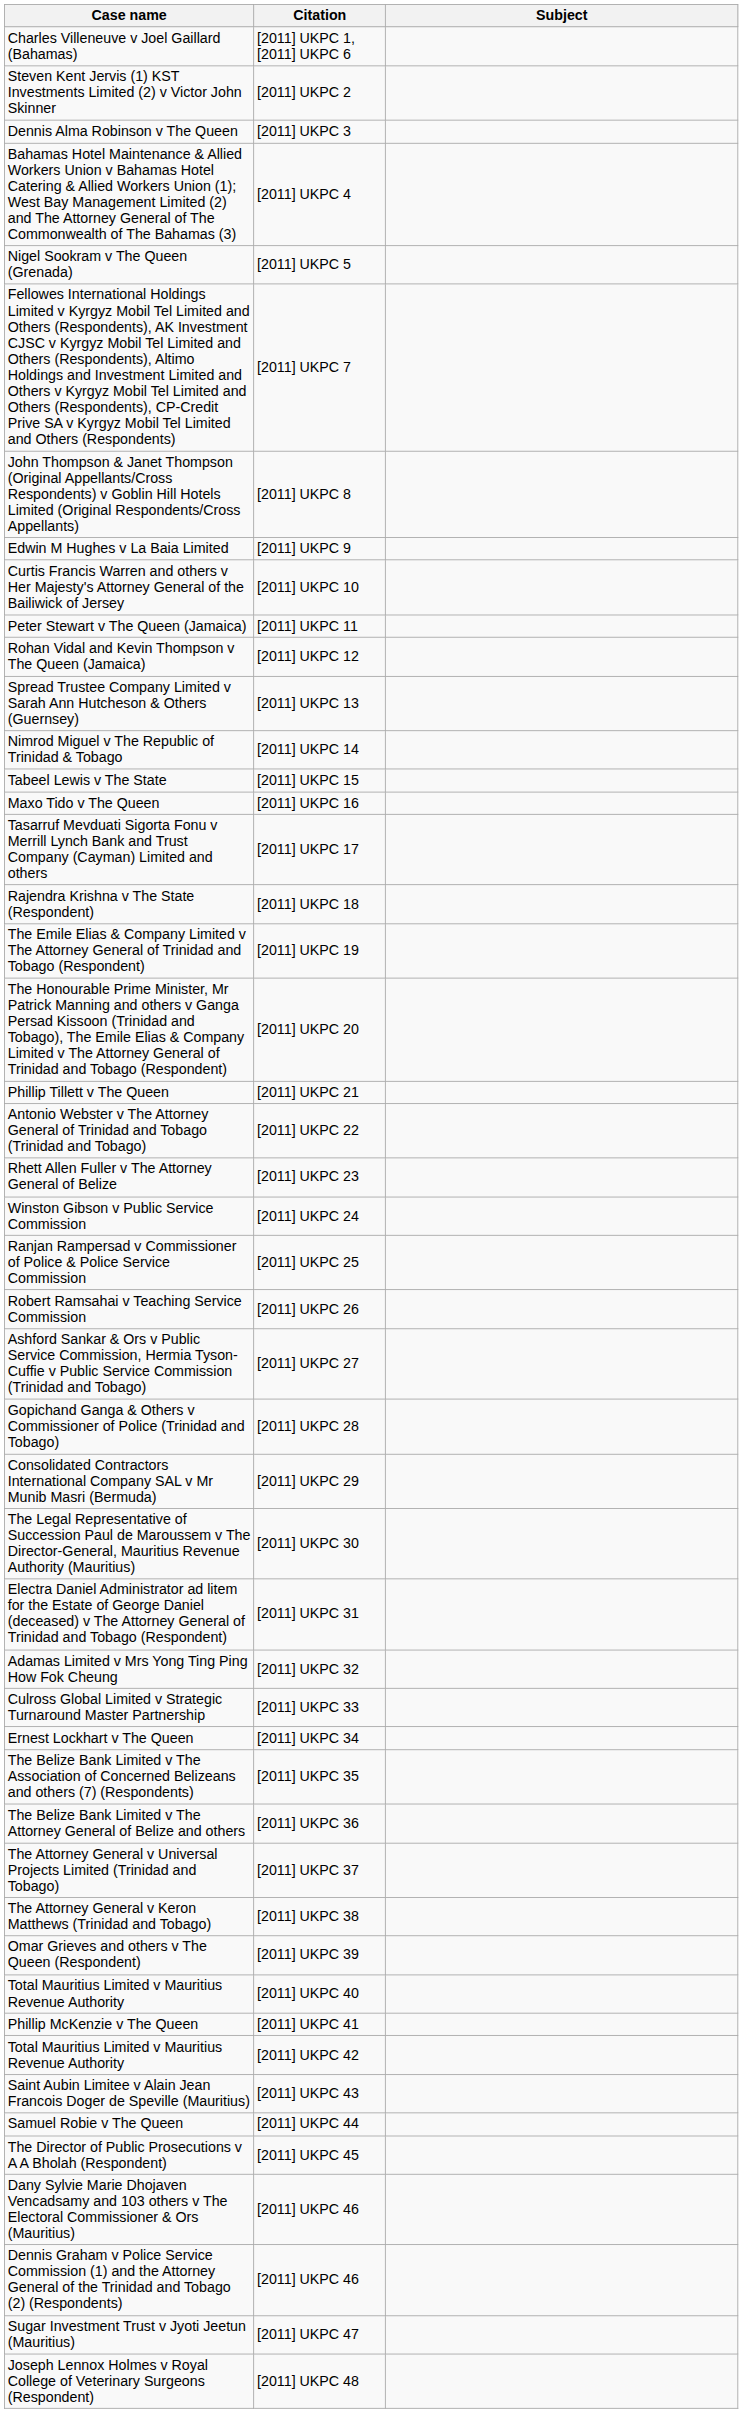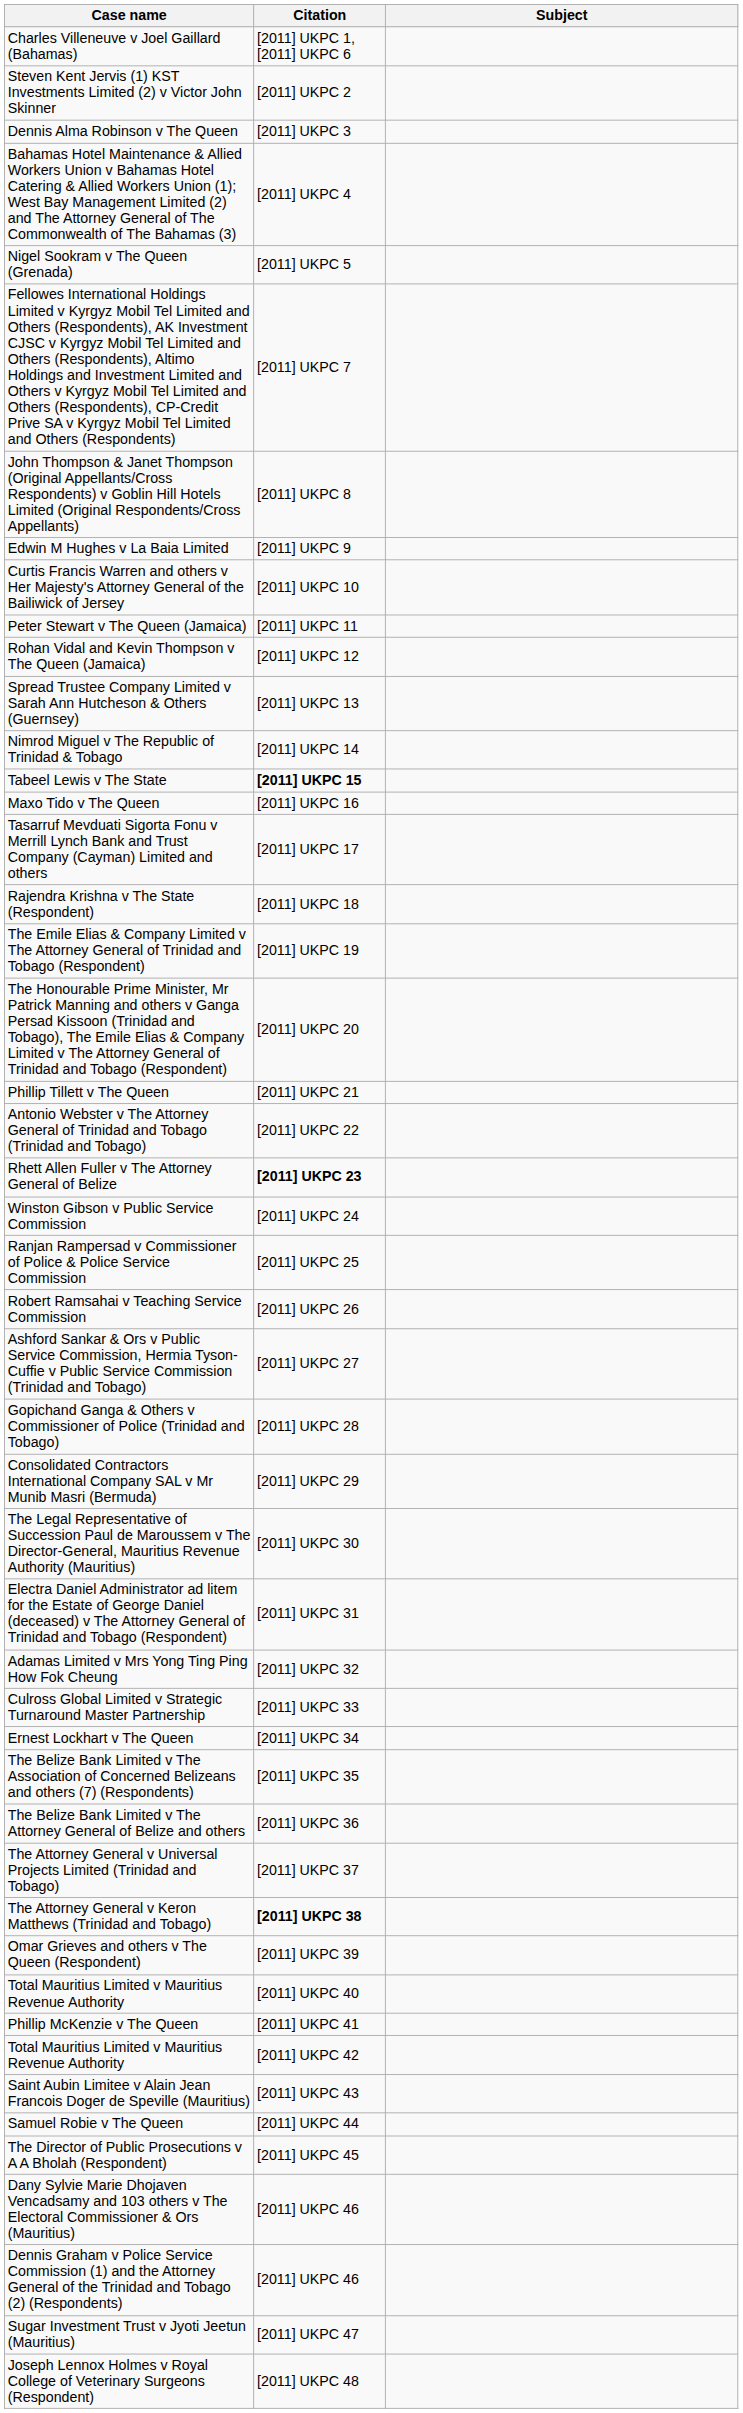(308, 780) normal -> (309, 780) bold
(308, 1177) normal -> (309, 1177) bold
(308, 1916) normal -> (309, 1916) bold
